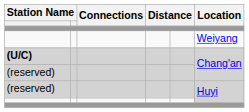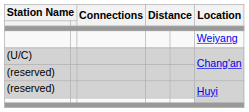(19, 56) bold -> (19, 56) normal
